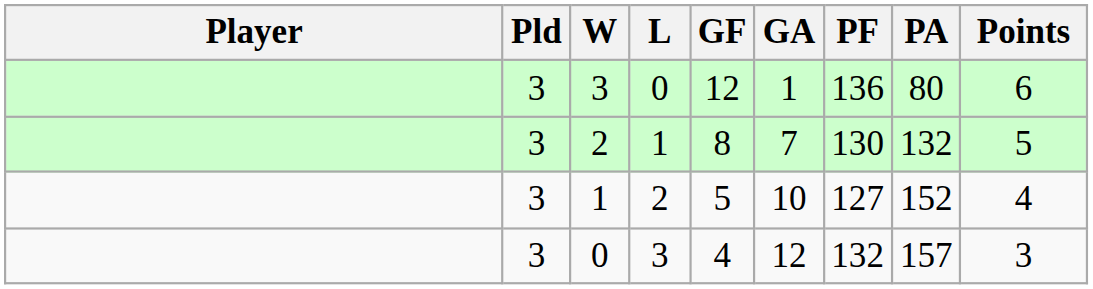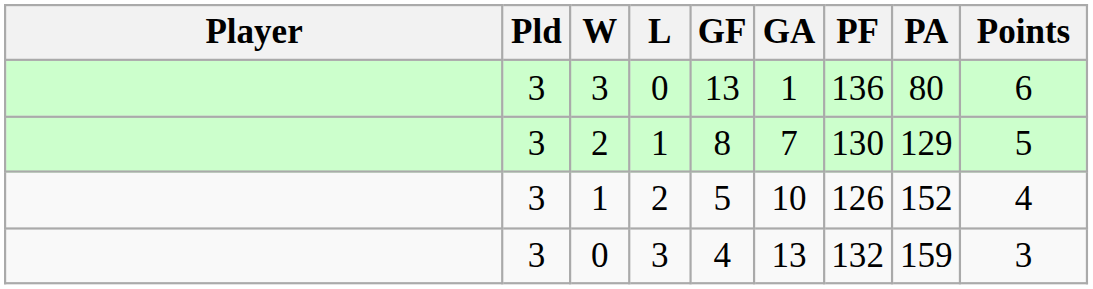(722, 87) 12 -> (722, 87) 13
(926, 143) 132 -> (926, 143) 129
(858, 198) 127 -> (858, 198) 126
(789, 254) 12 -> (789, 254) 13
(926, 254) 157 -> (926, 254) 159
